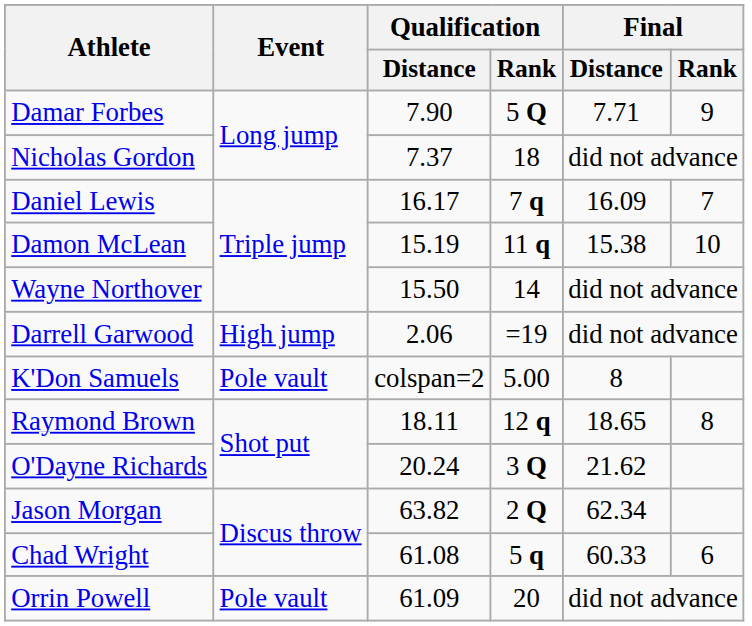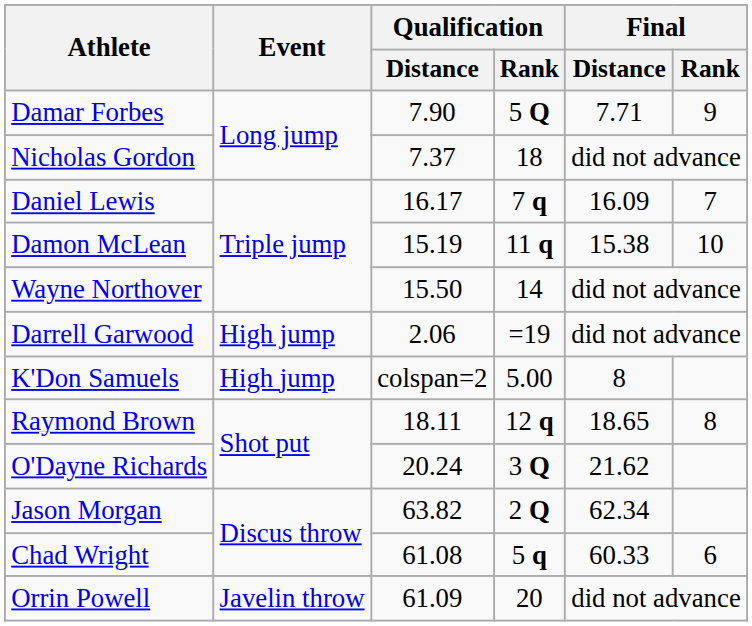(274, 377) Pole vault -> (277, 377) High jump
(274, 598) Pole vault -> (292, 598) Javelin throw
